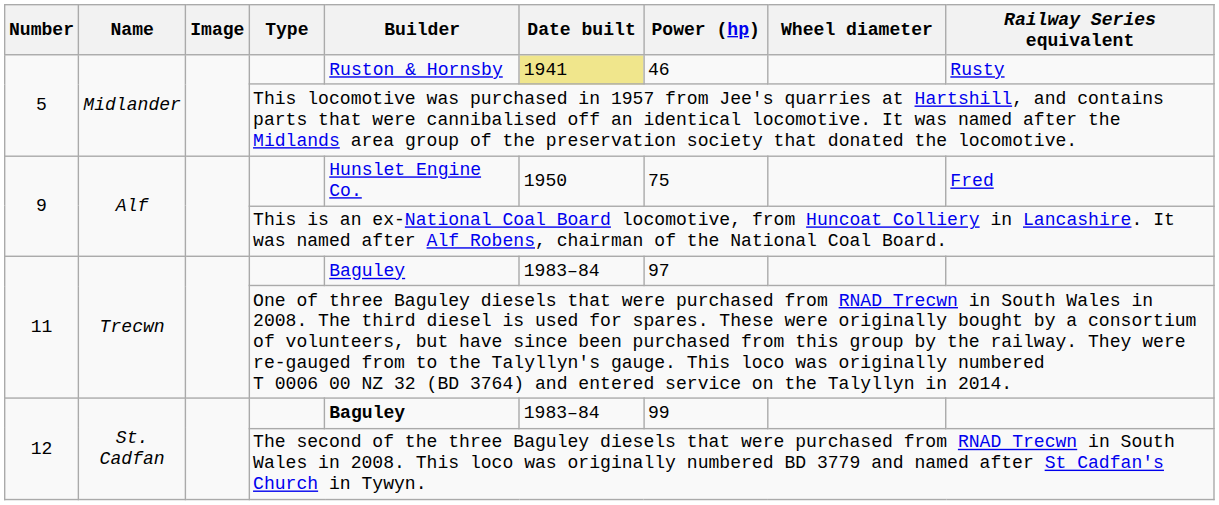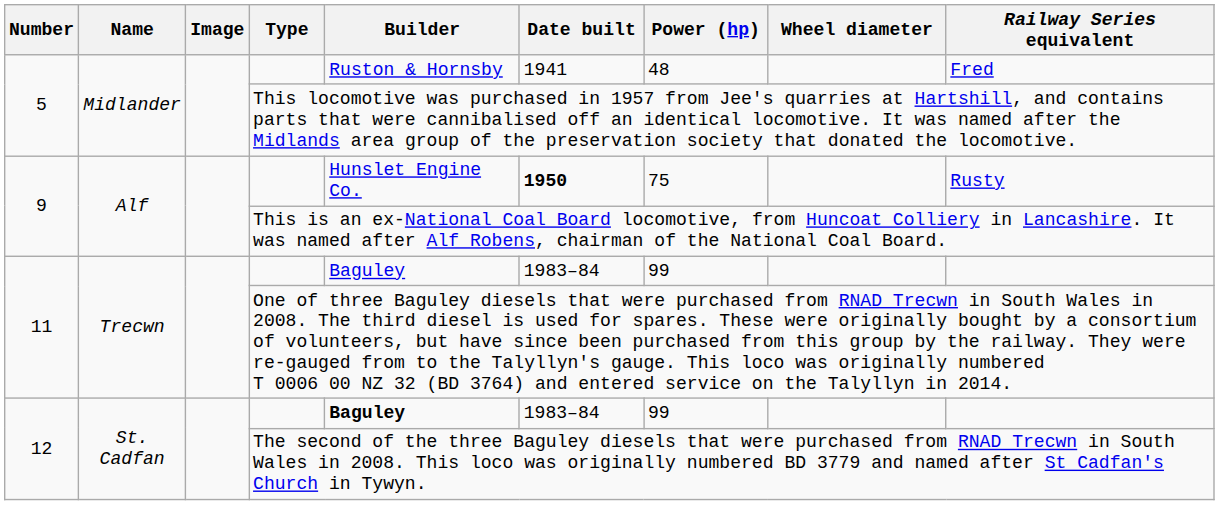(545, 70) khaki background -> (545, 70) no background
(659, 70) 46 -> (659, 70) 48
(977, 70) Rusty -> (972, 70) Fred
(545, 181) normal -> (545, 181) bold
(972, 181) Fred -> (977, 181) Rusty
(659, 271) 97 -> (659, 271) 99
